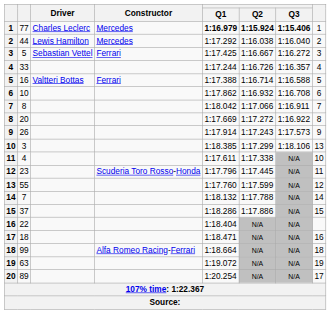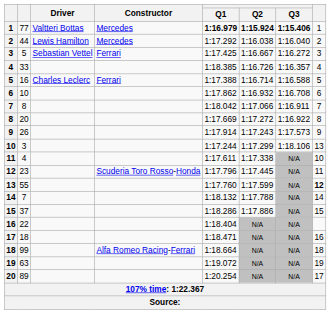(61, 27) Charles Leclerc -> (58, 27) Valtteri Bottas
(221, 67) 1:17.244 -> (221, 67) 1:18.385
(58, 80) Valtteri Bottas -> (61, 80) Charles Leclerc
(221, 145) 1:18.385 -> (221, 145) 1:17.244
(319, 184) normal -> (319, 184) bold
